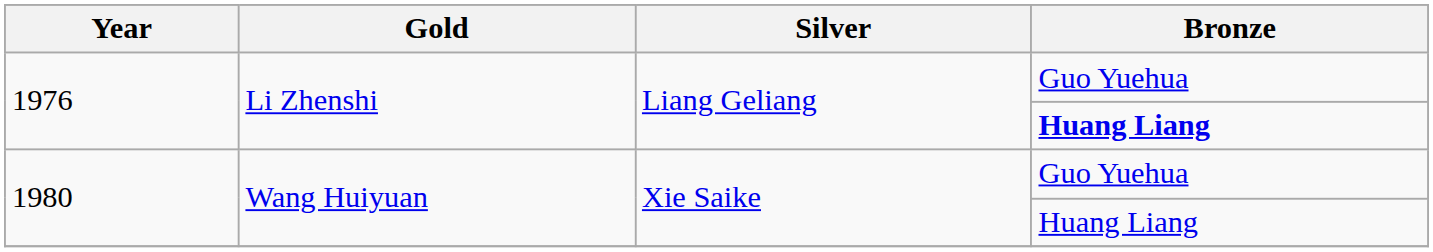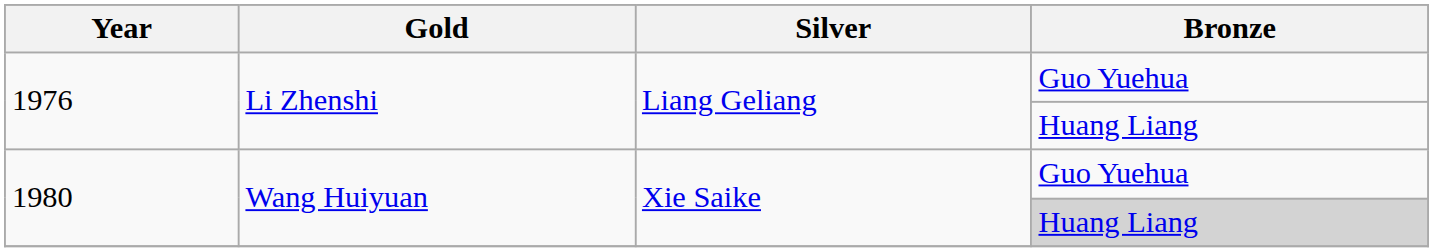(1124, 125) bold -> (1118, 125) normal
(1118, 221) no background -> (1118, 221) lightgrey background
